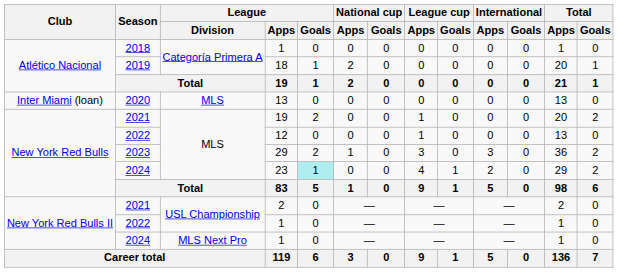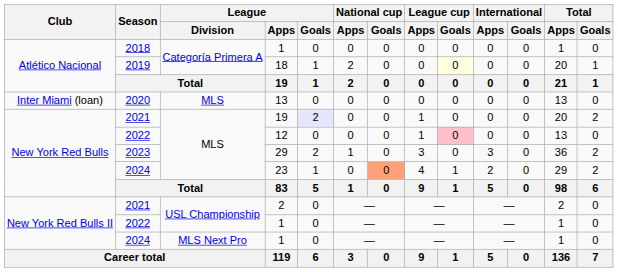(455, 65) no background -> (455, 65) lightyellow background
(316, 118) no background -> (316, 118) lavender background
(455, 135) no background -> (455, 135) pink background
(316, 170) paleturquoise background -> (316, 170) no background
(386, 170) no background -> (386, 170) lightsalmon background
